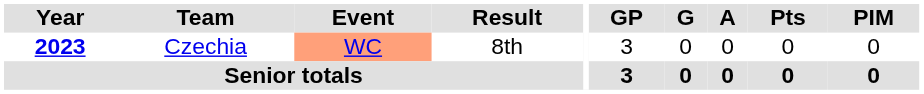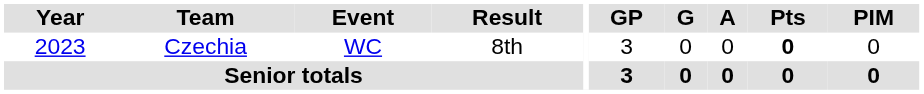(60, 46) bold -> (60, 46) normal
(363, 46) lightsalmon background -> (363, 46) no background
(788, 46) normal -> (788, 46) bold
